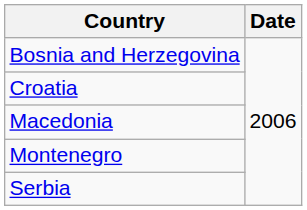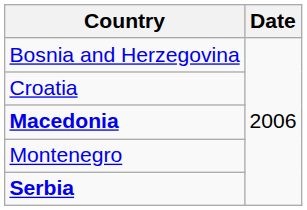(61, 121) normal -> (64, 121) bold
(40, 188) normal -> (42, 188) bold
